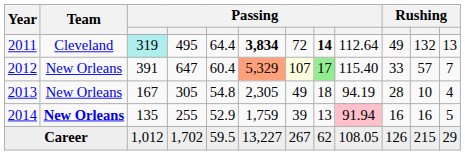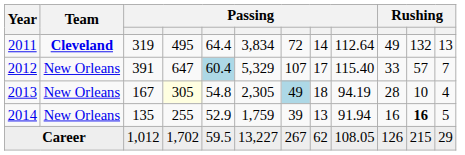(84, 45) normal -> (82, 45) bold
(147, 45) paleturquoise background -> (143, 45) no background
(262, 45) bold -> (258, 45) normal
(325, 45) bold -> (320, 45) normal
(223, 68) no background -> (218, 68) lightblue background
(262, 68) lightsalmon background -> (258, 68) no background
(300, 68) lightyellow background -> (296, 68) no background
(325, 68) lightgreen background -> (320, 68) no background
(187, 92) no background -> (183, 92) lightyellow background
(300, 92) no background -> (296, 92) lightblue background
(84, 115) bold -> (82, 115) normal
(359, 115) pink background -> (354, 115) no background
(425, 115) normal -> (421, 115) bold
